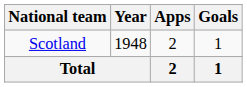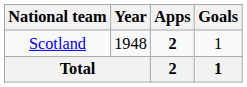(172, 43) normal -> (172, 43) bold
